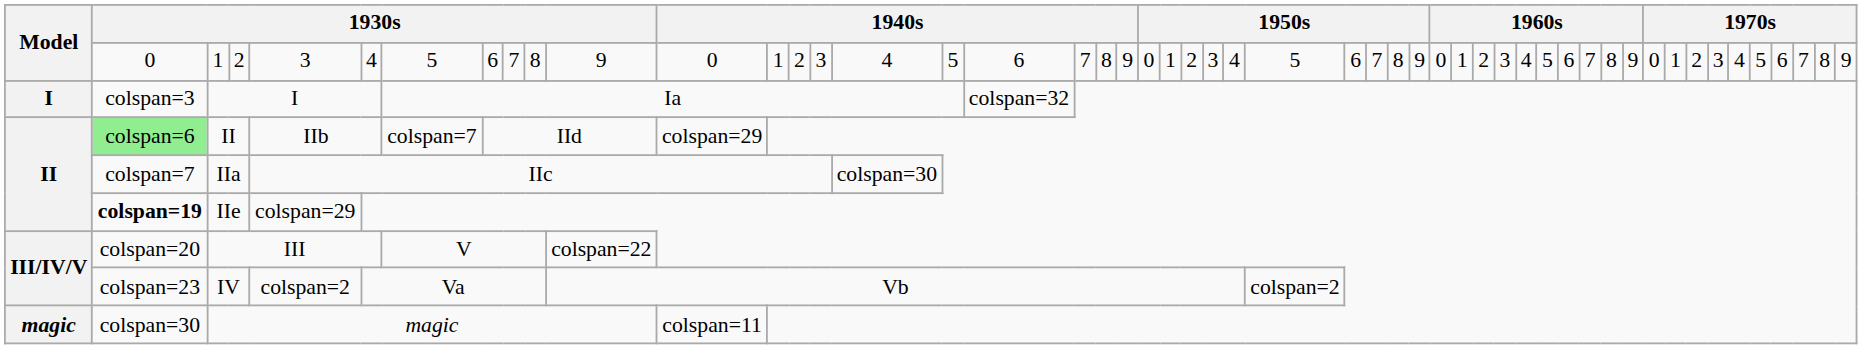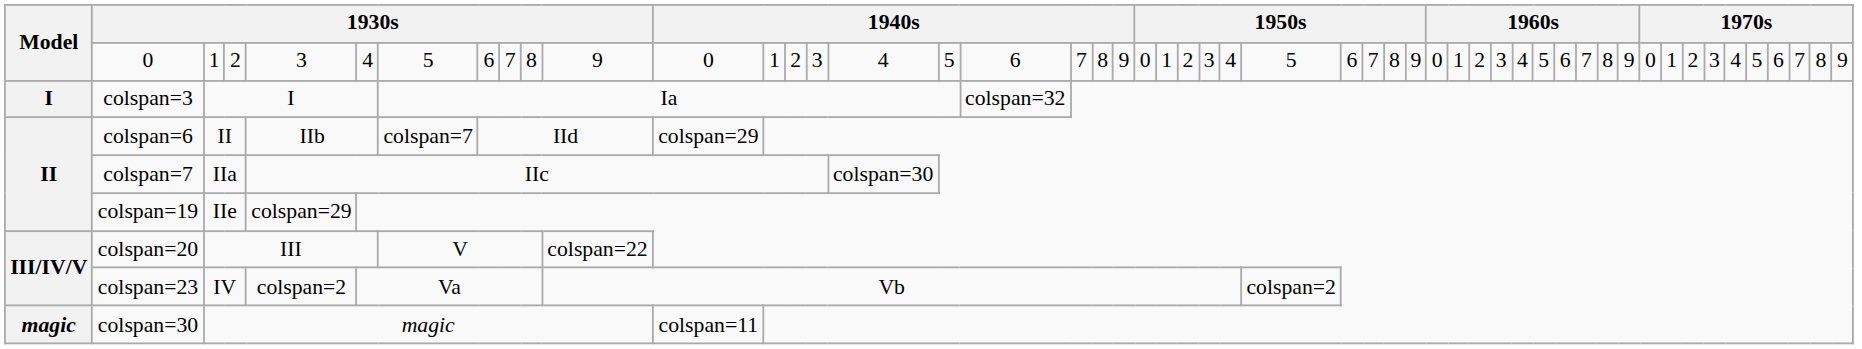(150, 136) lightgreen background -> (148, 136) no background
(150, 211) bold -> (148, 211) normal
